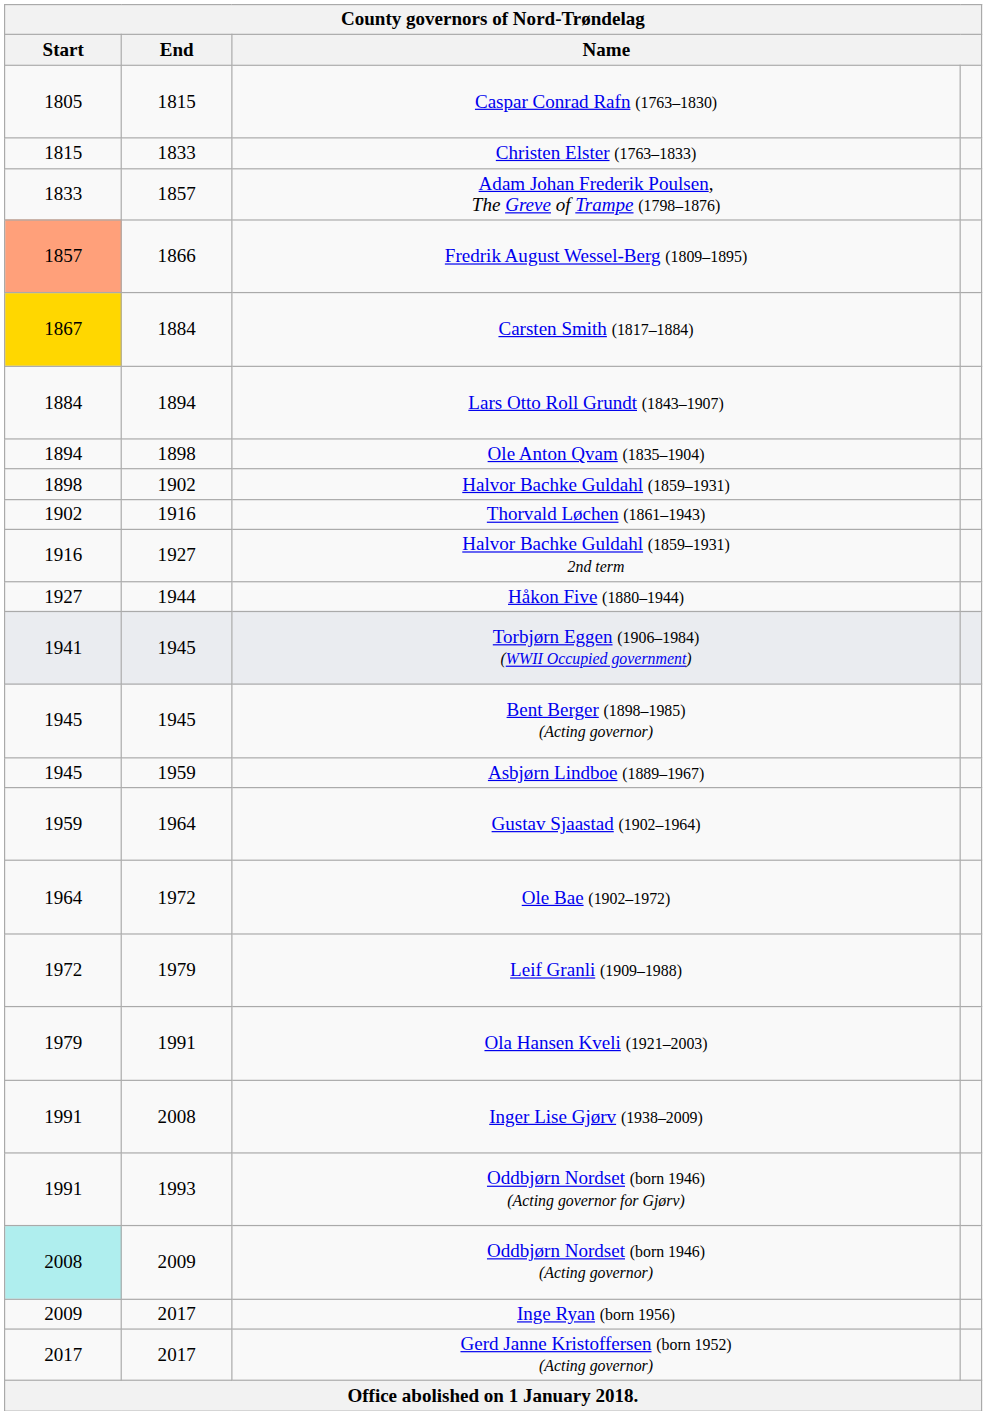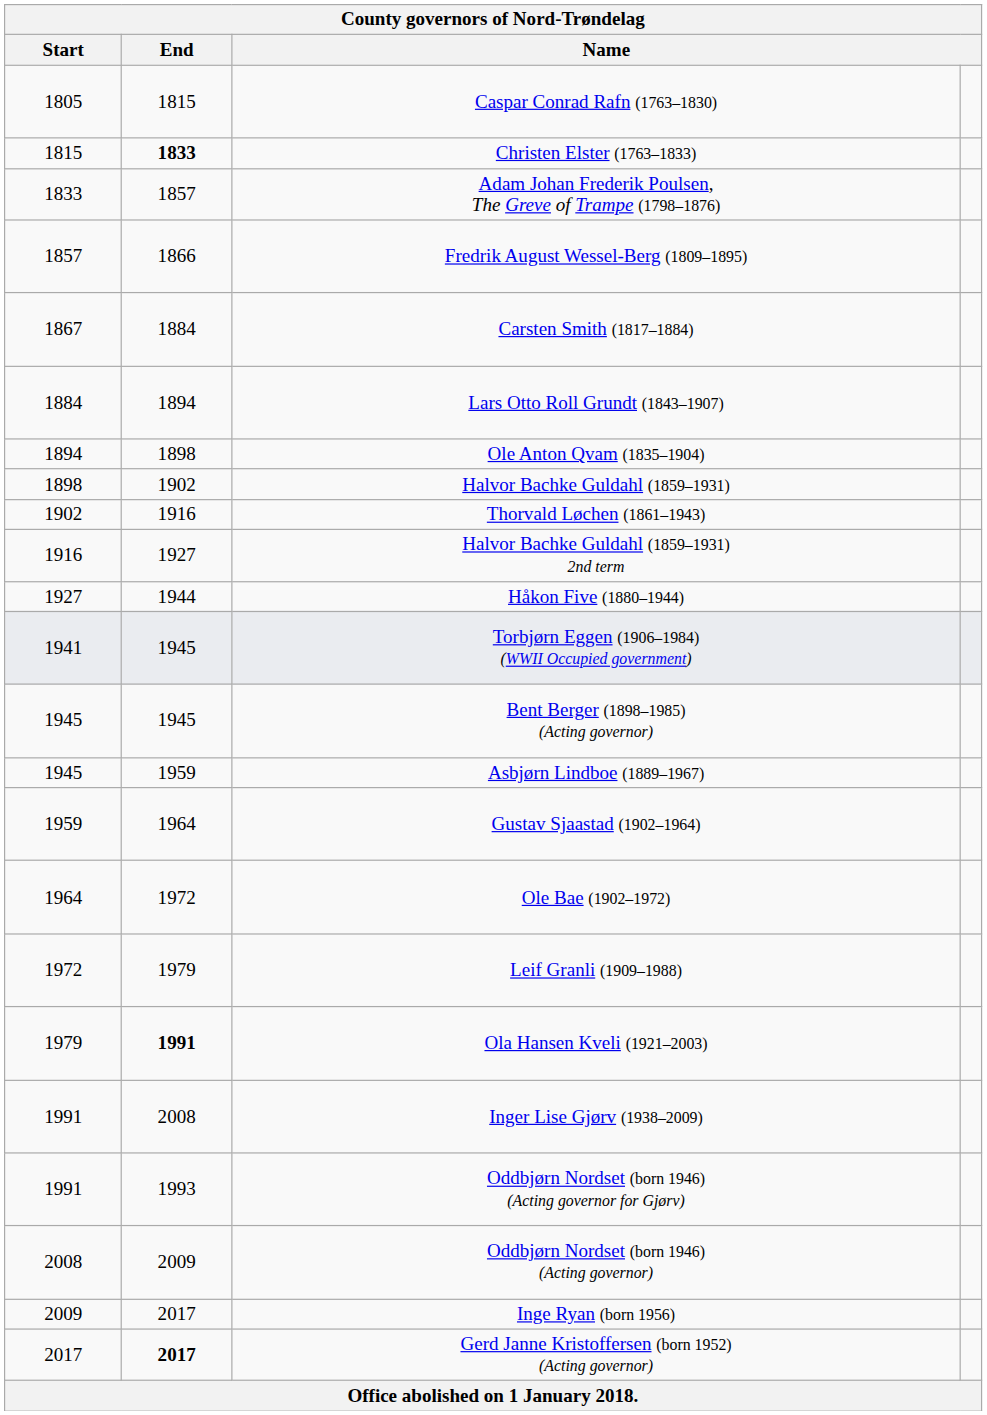(177, 153) normal -> (177, 153) bold
(63, 256) lightsalmon background -> (63, 256) no background
(63, 329) gold background -> (63, 329) no background
(177, 1043) normal -> (177, 1043) bold
(63, 1262) paleturquoise background -> (63, 1262) no background
(177, 1354) normal -> (177, 1354) bold
